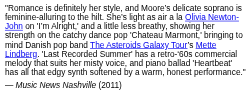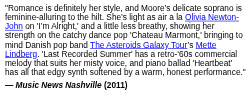(63, 86) normal -> (66, 86) bold
